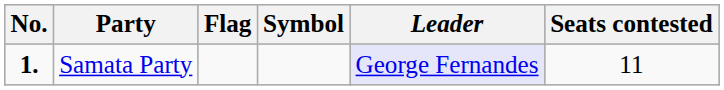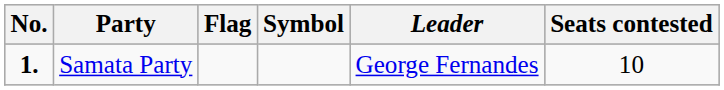(447, 64) lavender background -> (447, 64) no background
(631, 64) 11 -> (631, 64) 10
